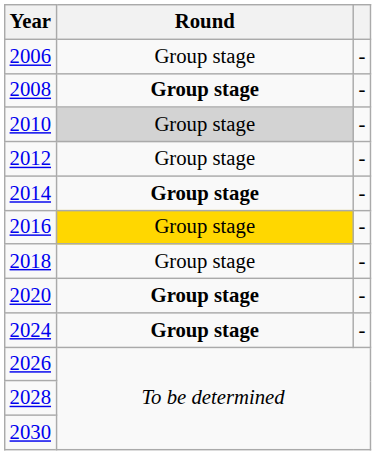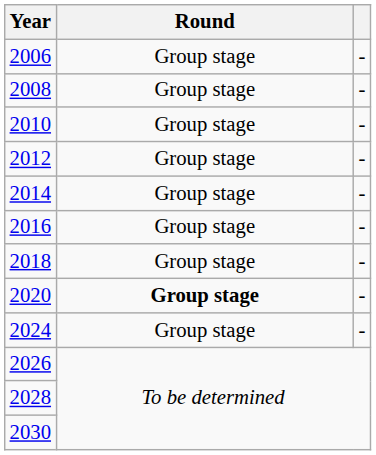(205, 90) bold -> (205, 90) normal
(205, 124) lightgrey background -> (205, 124) no background
(205, 192) bold -> (205, 192) normal
(205, 227) gold background -> (205, 227) no background
(205, 329) bold -> (205, 329) normal
